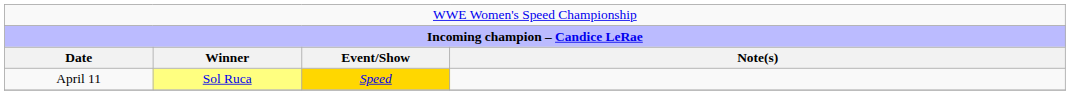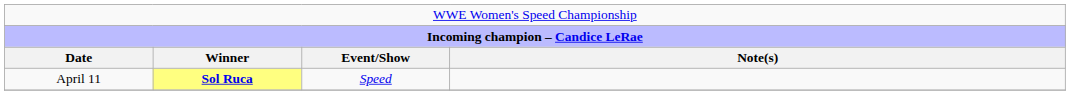(227, 79) normal -> (227, 79) bold
(376, 79) gold background -> (376, 79) no background
